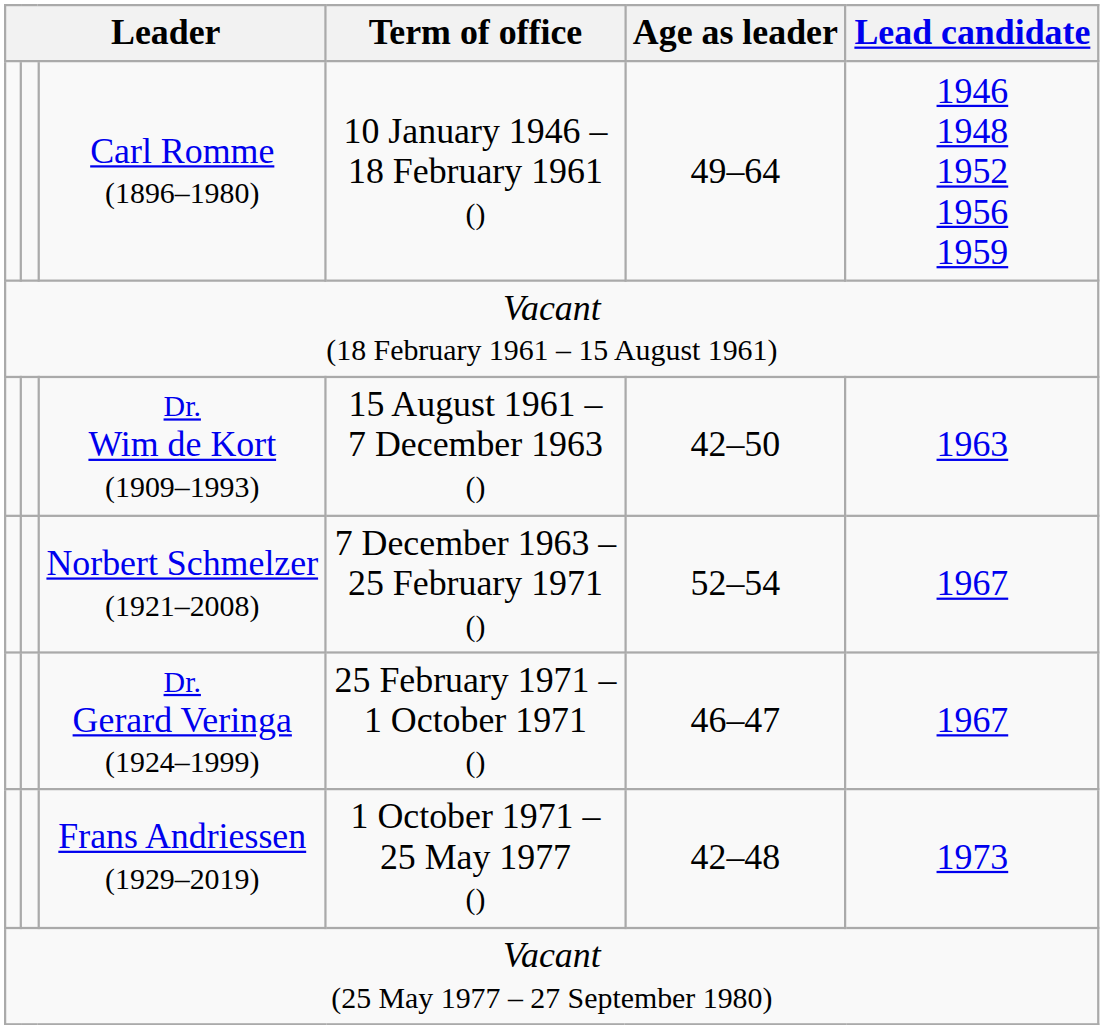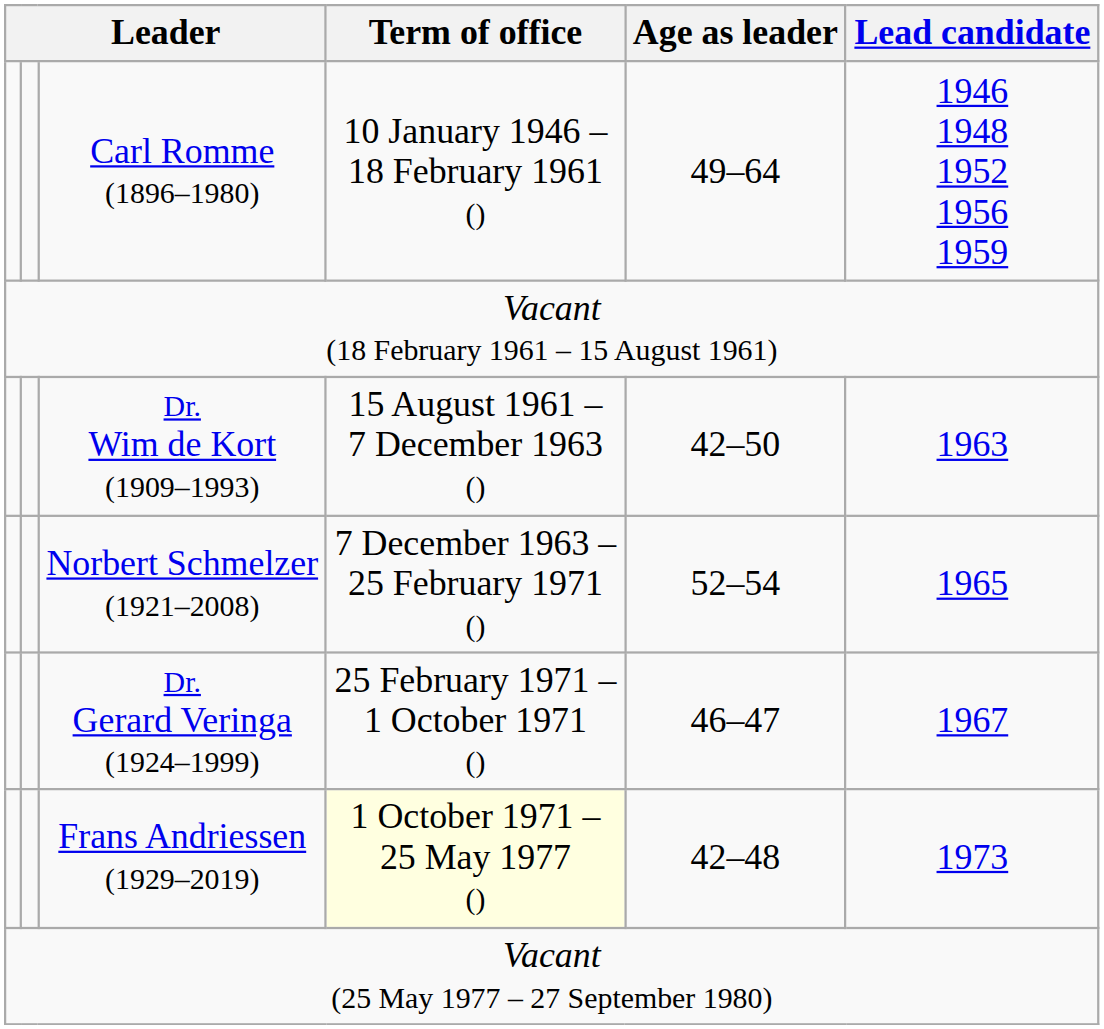(972, 582) 1967 -> (972, 582) 1965
(475, 857) no background -> (475, 857) lightyellow background
